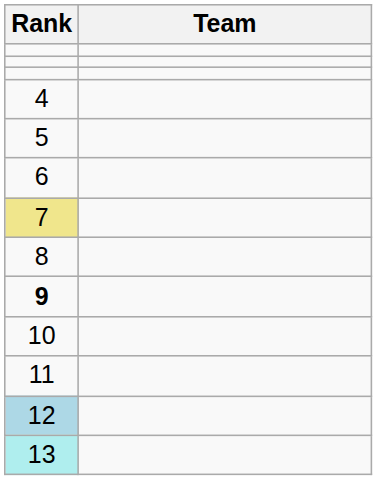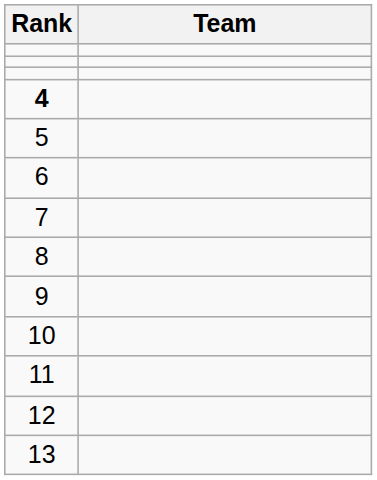(42, 98) normal -> (42, 98) bold
(42, 217) khaki background -> (42, 217) no background
(42, 296) bold -> (42, 296) normal
(42, 415) lightblue background -> (42, 415) no background
(42, 454) paleturquoise background -> (42, 454) no background
